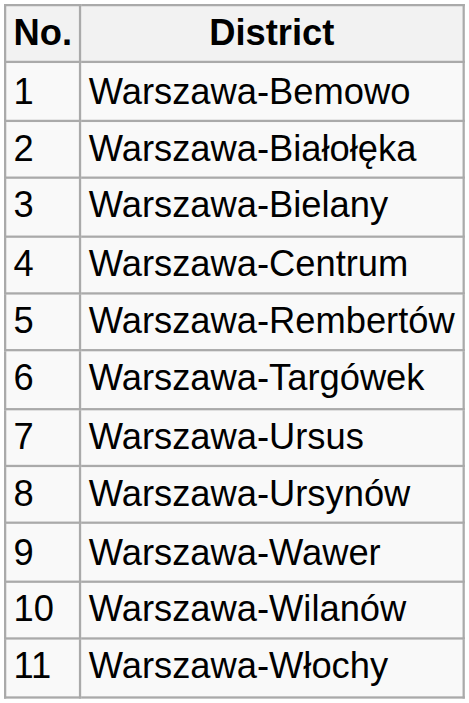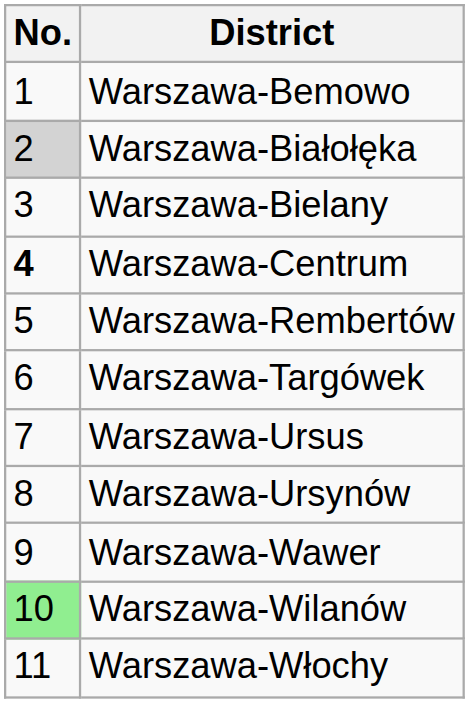(24, 148) no background -> (24, 148) lightgrey background
(24, 263) normal -> (24, 263) bold
(34, 609) no background -> (34, 609) lightgreen background
